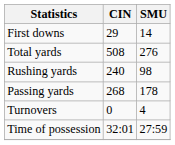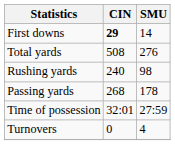(112, 33) normal -> (112, 33) bold
rows swapped: (32, 110) <-> (54, 129)
